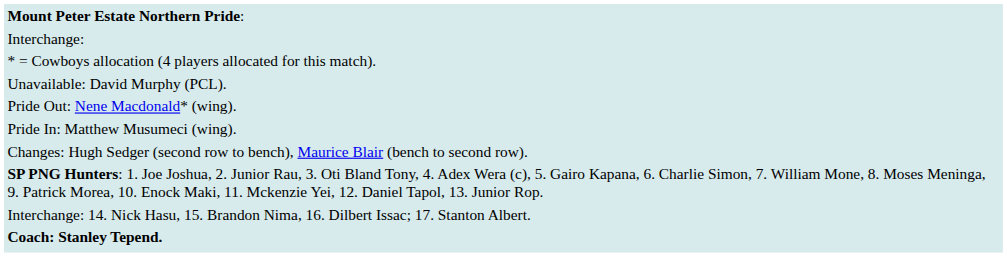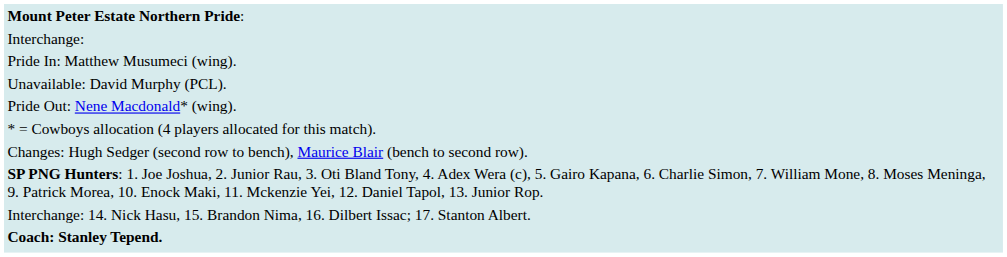(192, 61) * = Cowboys allocation (4 players allocated for this match). -> (122, 61) Pride In: Matthew Musumeci (wing).
(122, 129) Pride In: Matthew Musumeci (wing). -> (192, 129) * = Cowboys allocation (4 players allocated for this match).
